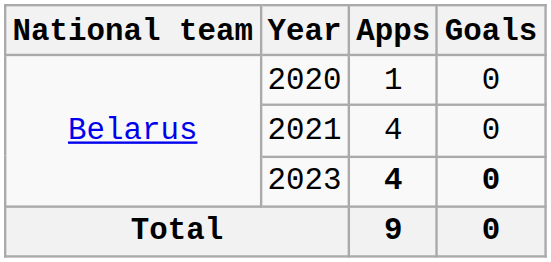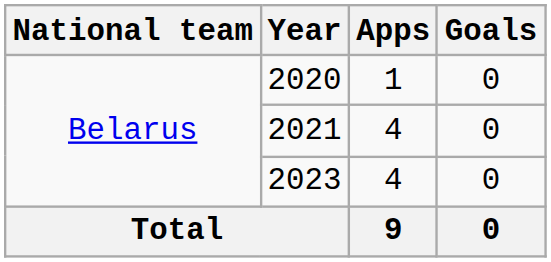(393, 181) bold -> (393, 181) normal
(491, 181) bold -> (491, 181) normal
